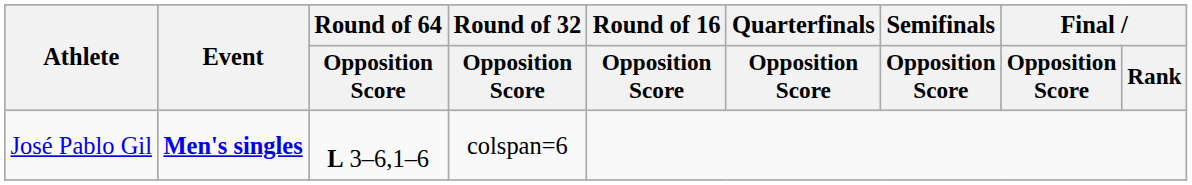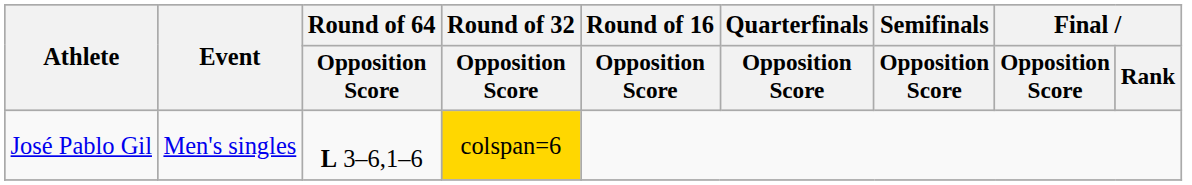(233, 145) bold -> (230, 145) normal
(517, 145) no background -> (511, 145) gold background
